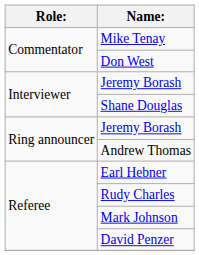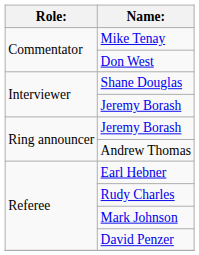(141, 83) Jeremy Borash -> (141, 83) Shane Douglas
(141, 105) Shane Douglas -> (141, 105) Jeremy Borash
